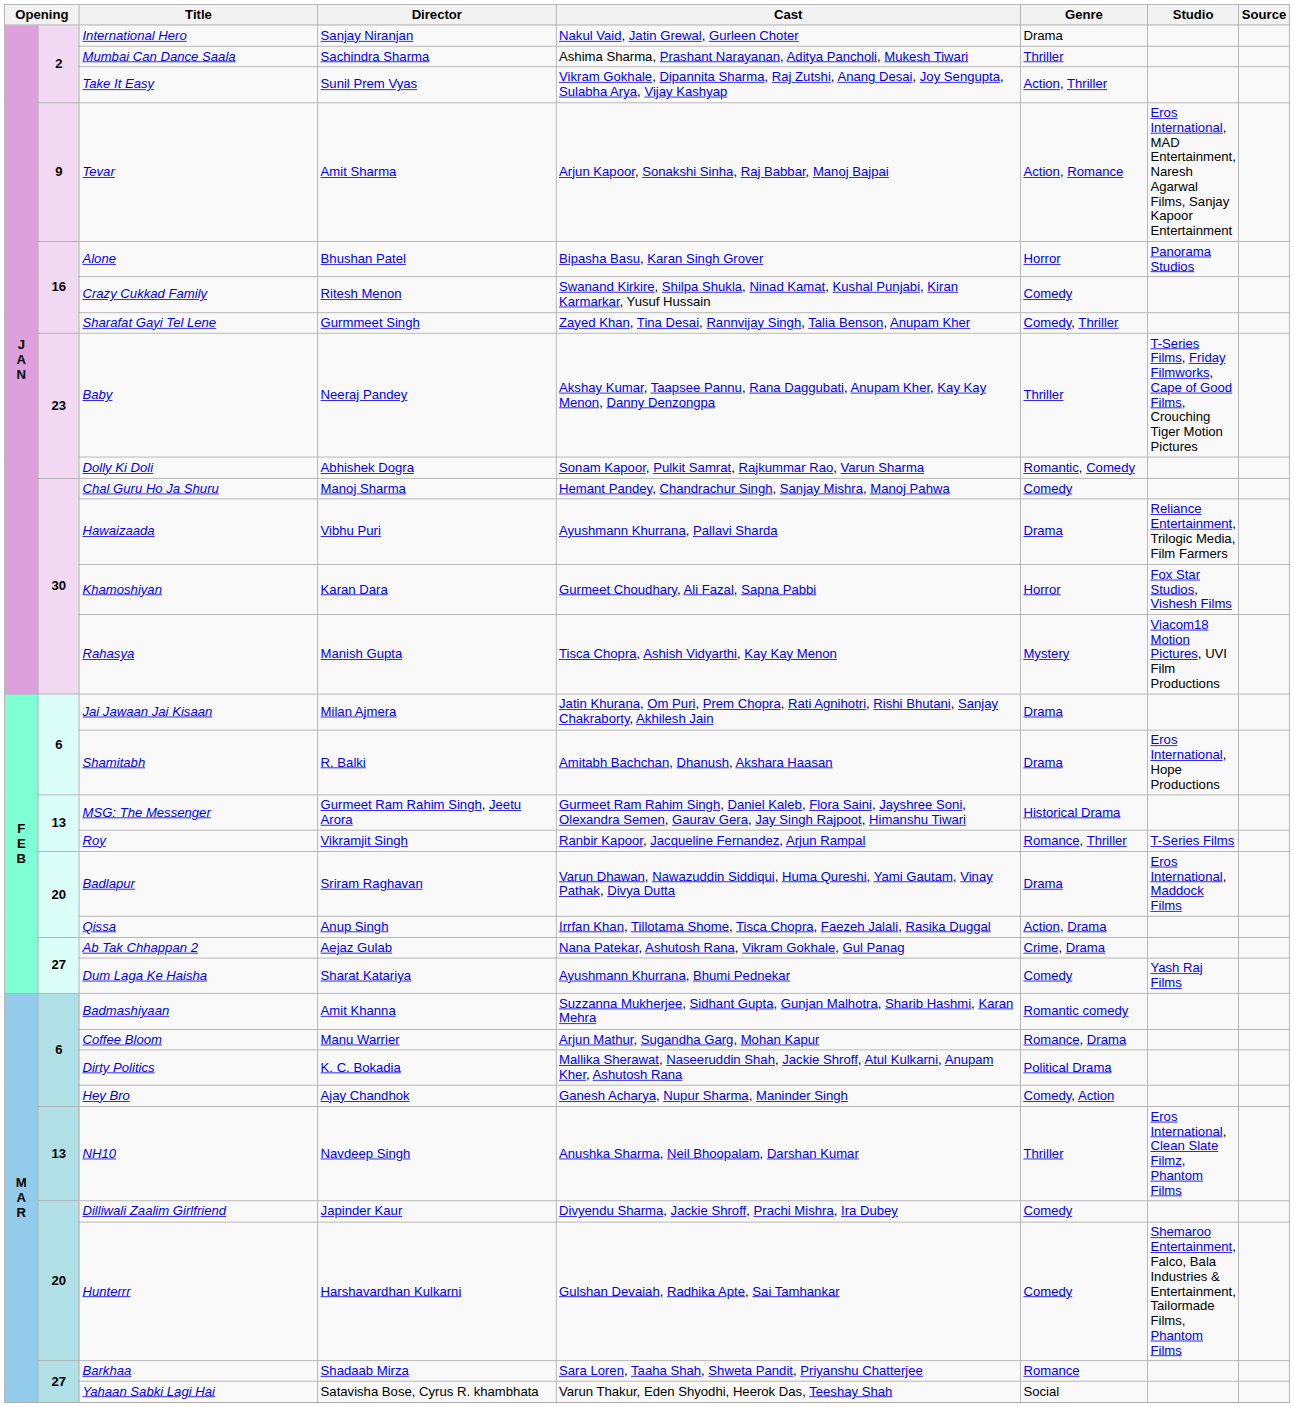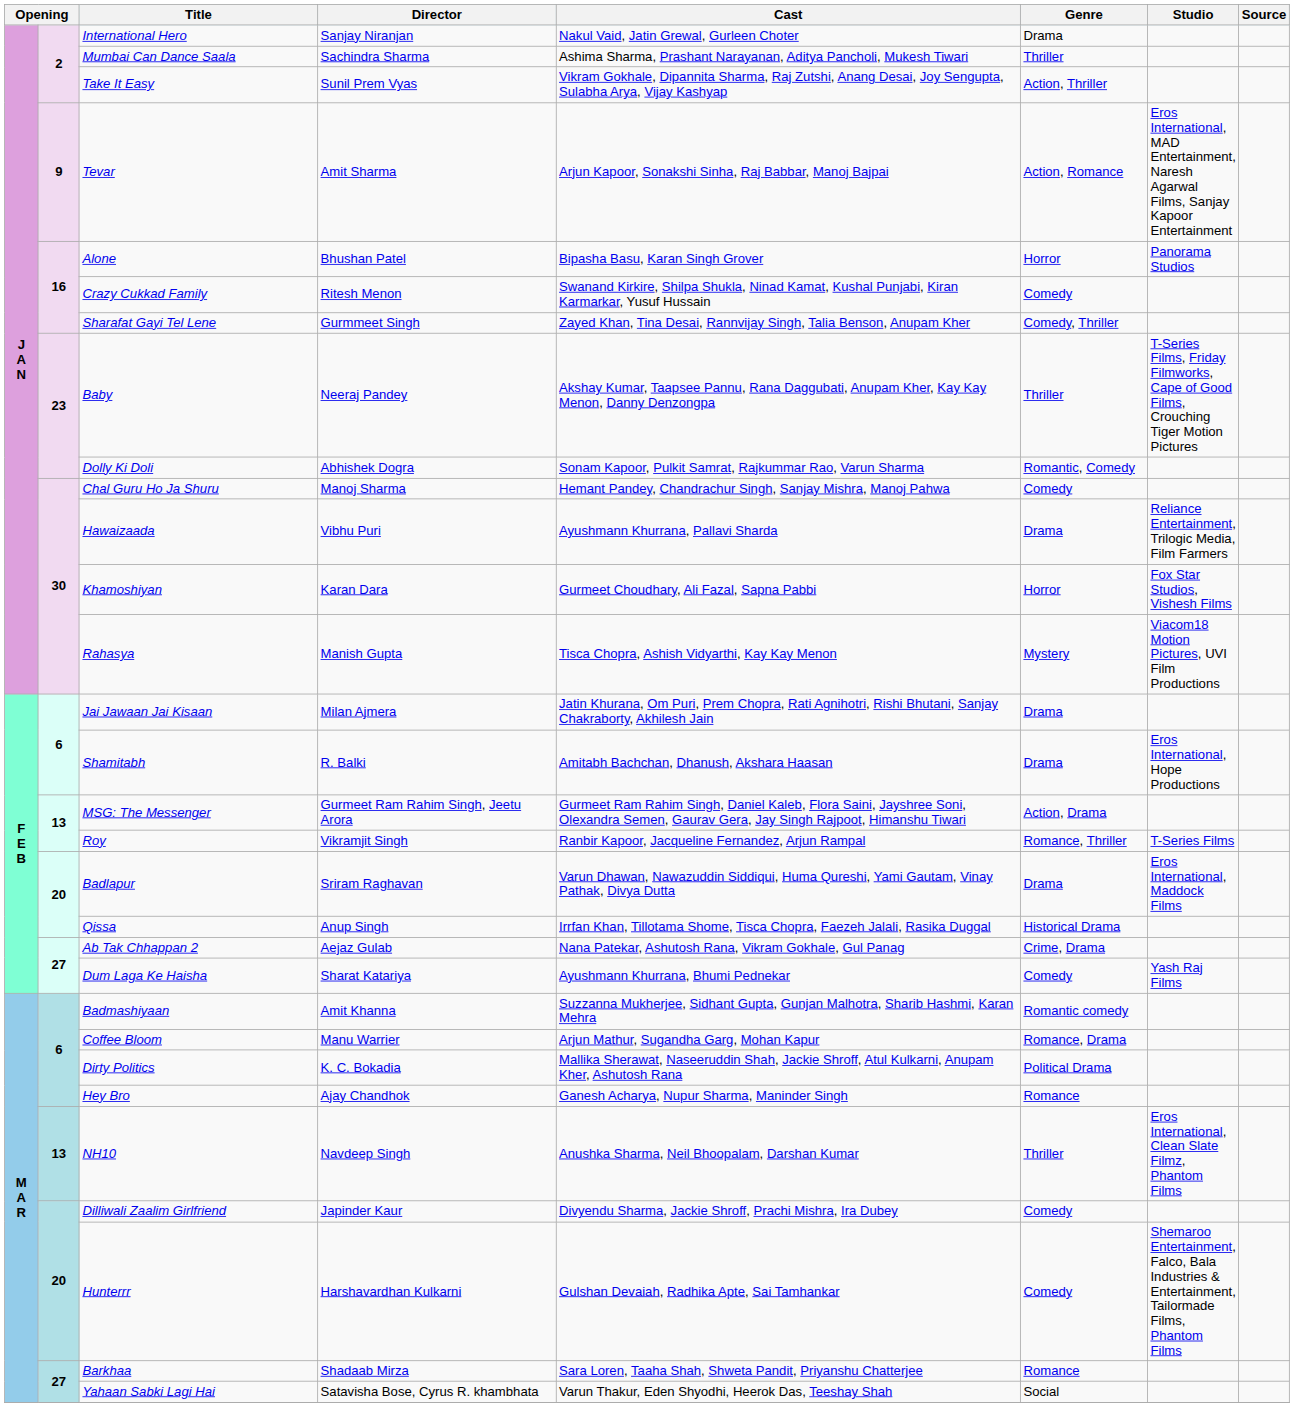(1072, 812) Historical Drama -> (1065, 812) Action, Drama
(1065, 926) Action, Drama -> (1072, 926) Historical Drama
(1069, 1095) Comedy, Action -> (1052, 1095) Romance
